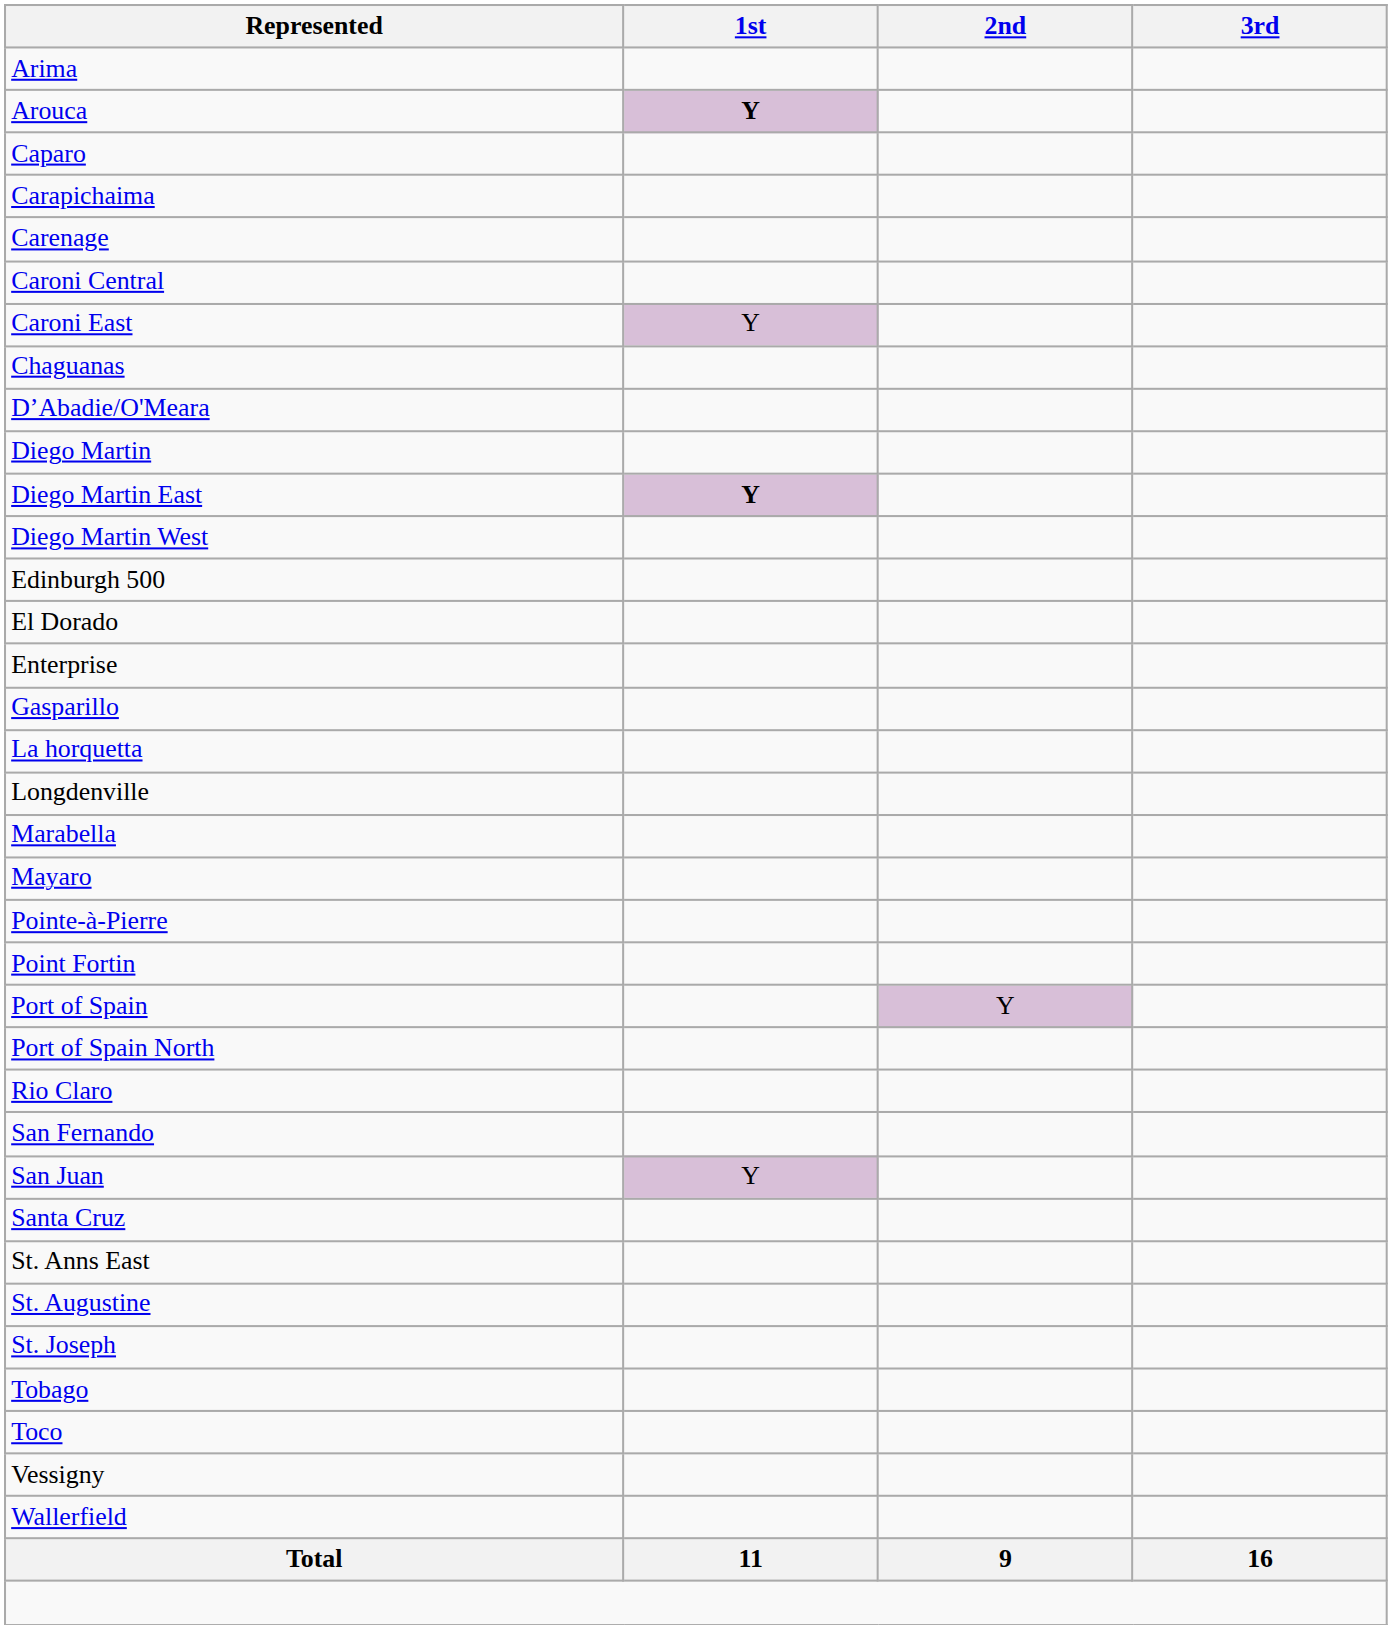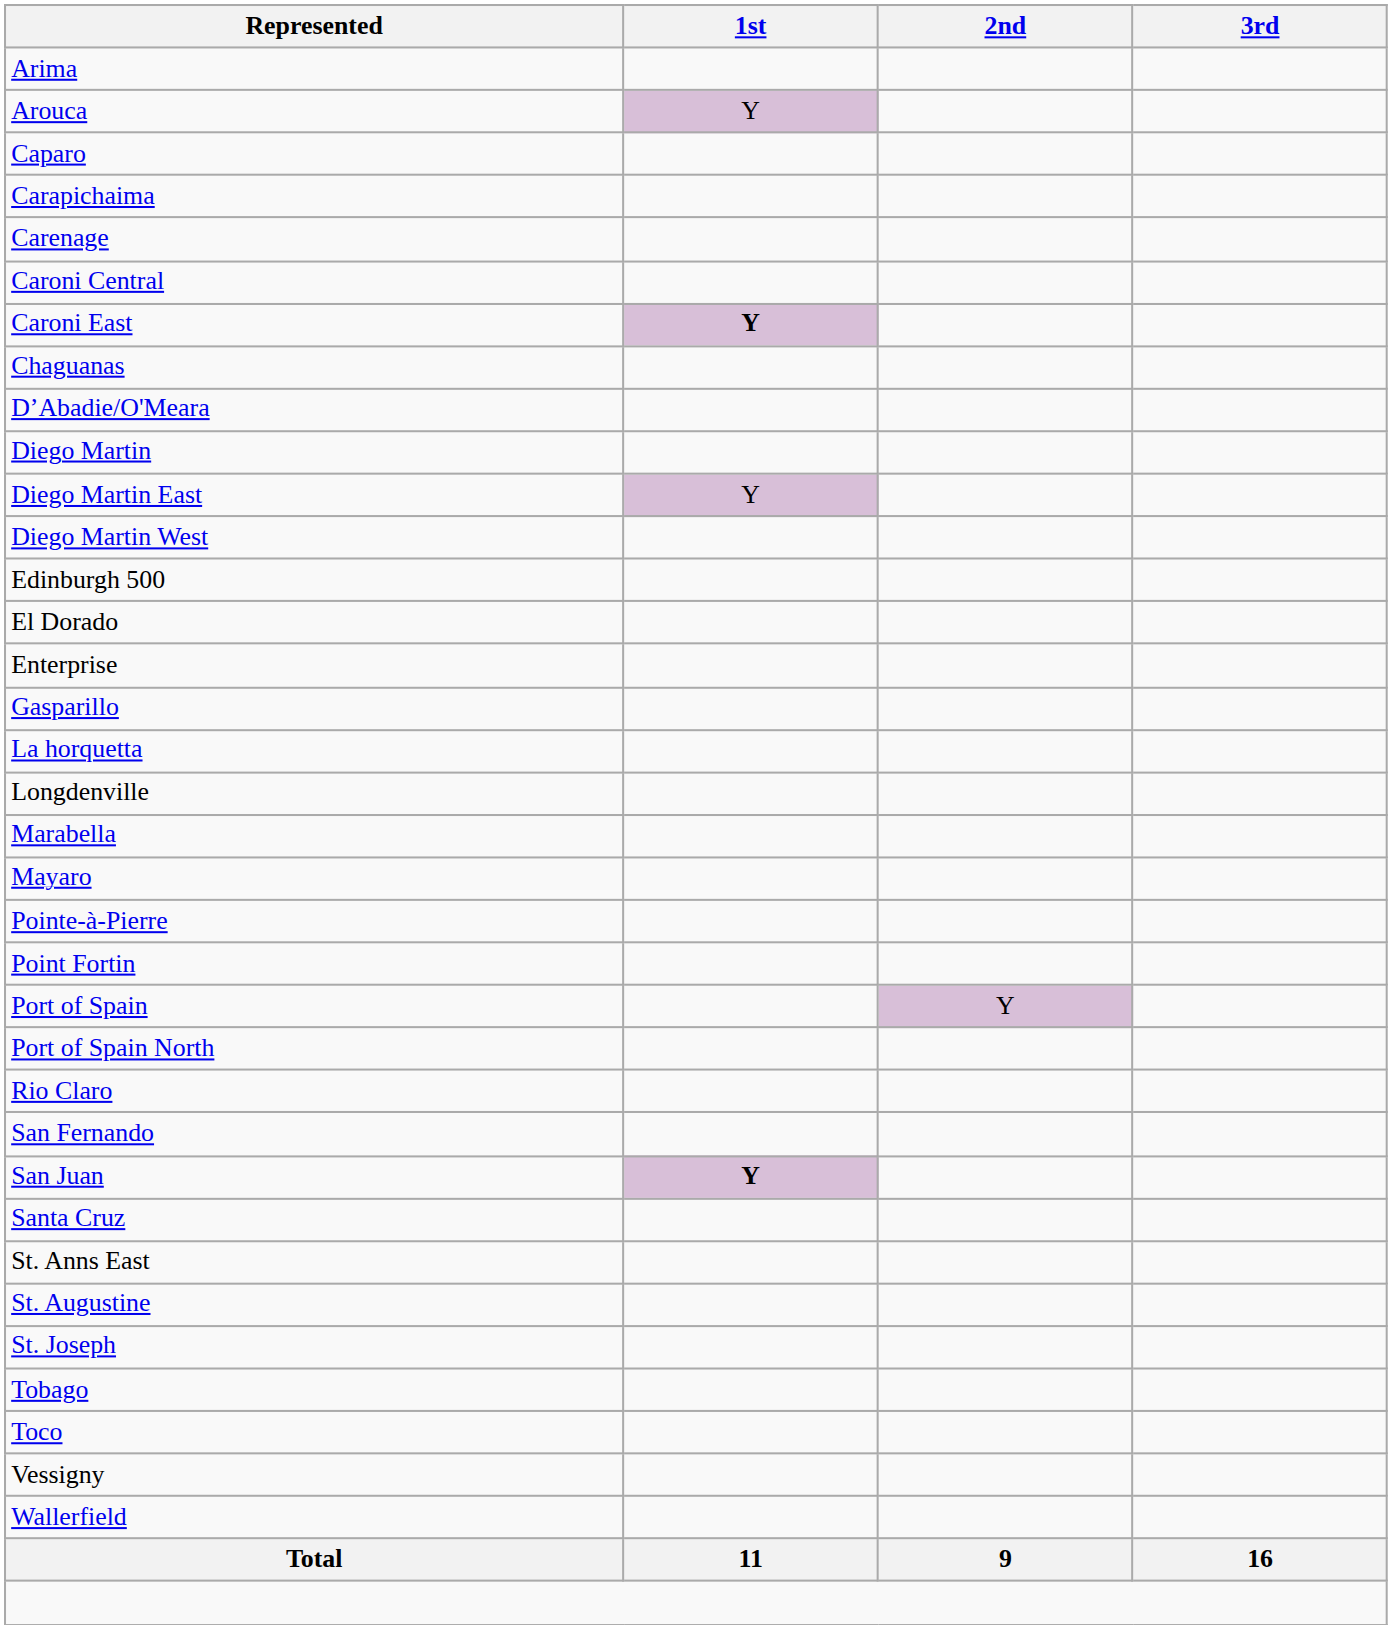(751, 110) bold -> (751, 110) normal
(751, 323) normal -> (751, 323) bold
(751, 494) bold -> (751, 494) normal
(751, 1176) normal -> (751, 1176) bold
